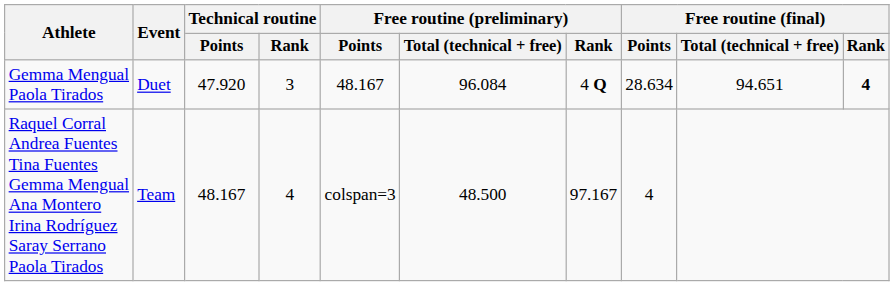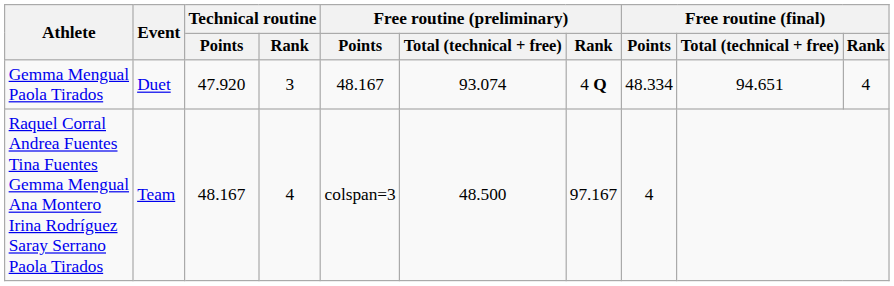(483, 84) 96.084 -> (483, 84) 93.074
(649, 84) 28.634 -> (649, 84) 48.334
(866, 84) bold -> (866, 84) normal
